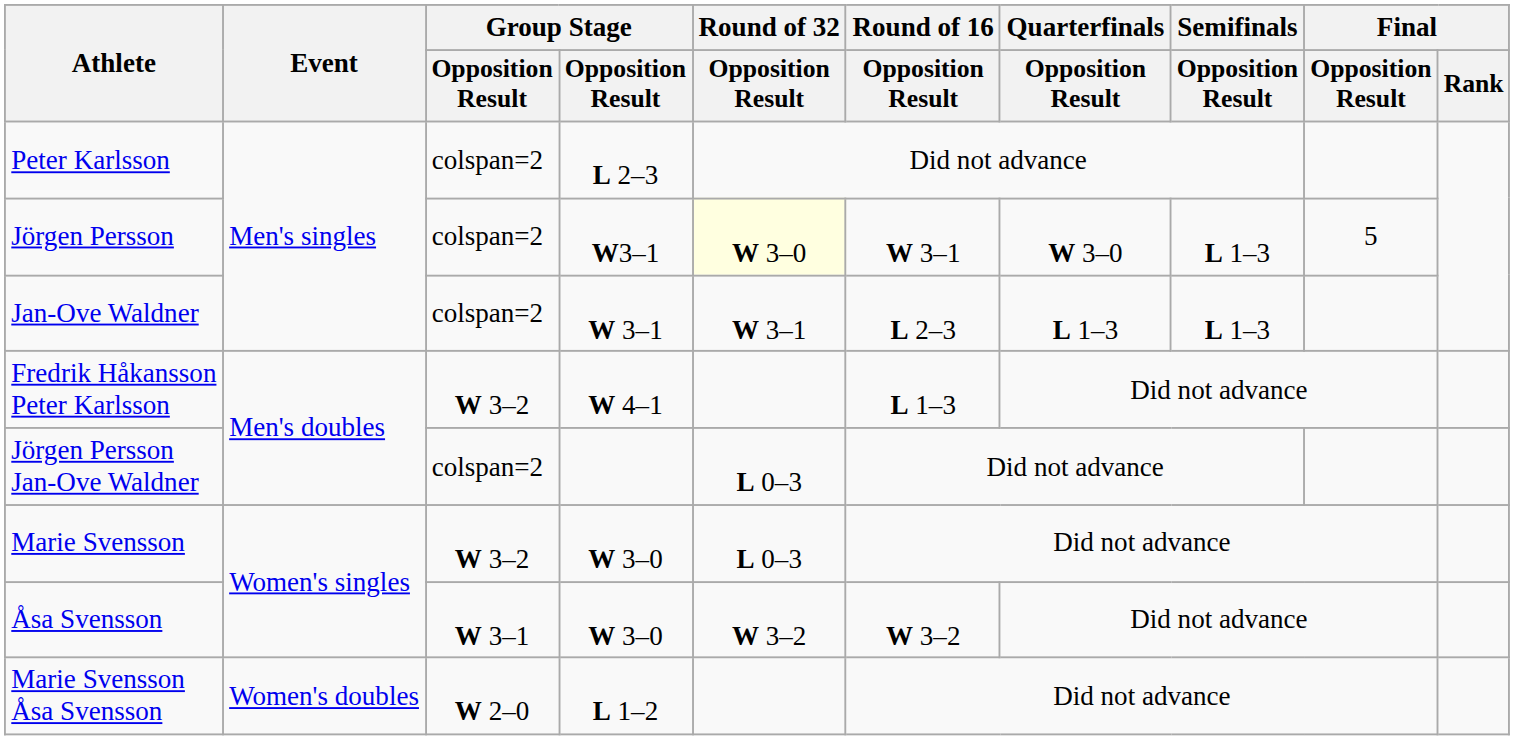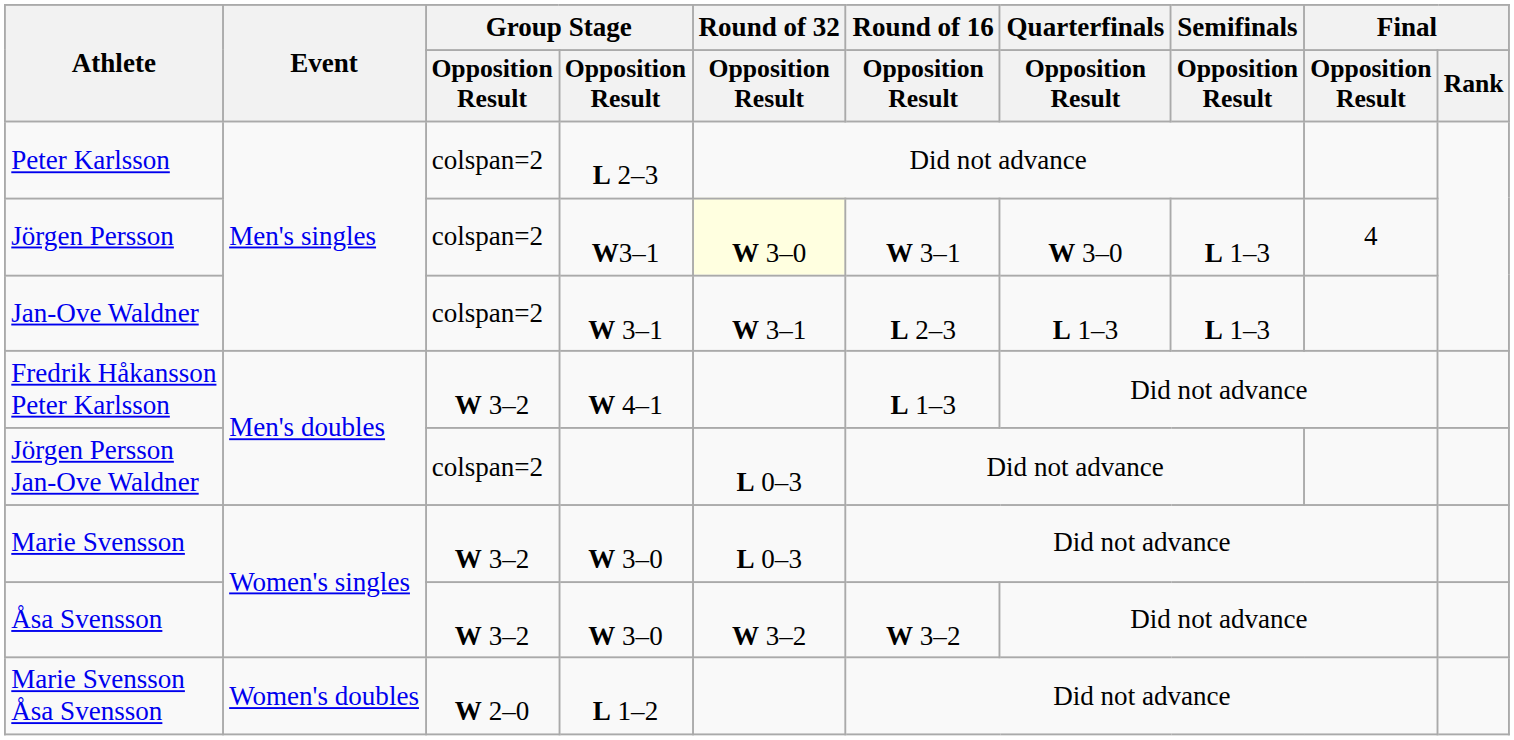(1371, 236) 5 -> (1371, 236) 4
(492, 635) W 3–1 -> (492, 635) W 3–2
